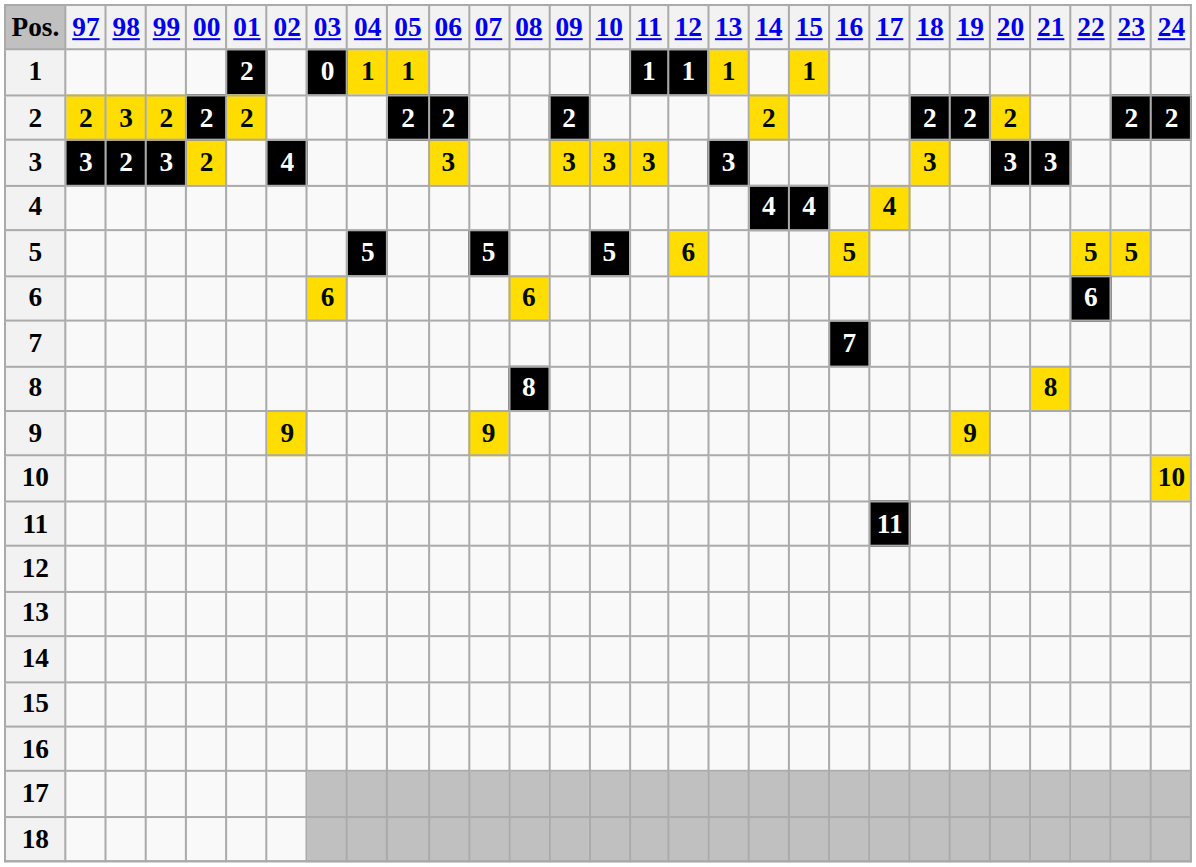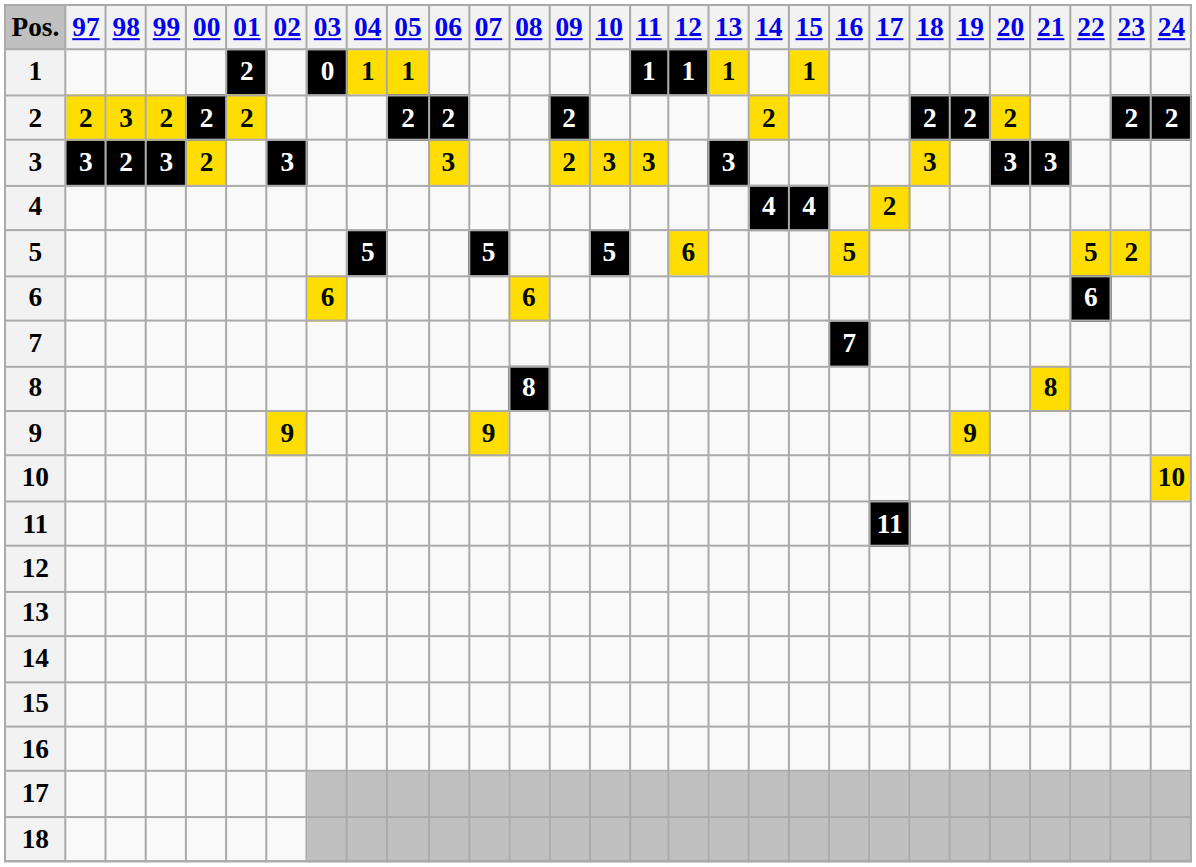(287, 161) 4 -> (287, 161) 3
(569, 161) 3 -> (569, 161) 2
(890, 207) 4 -> (890, 207) 2
(1131, 252) 5 -> (1131, 252) 2
